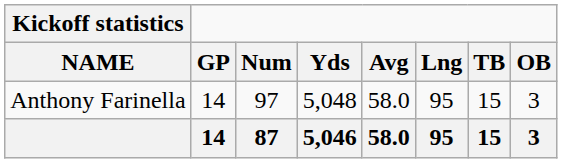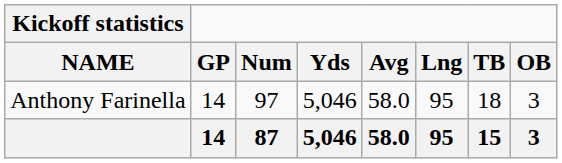(330, 99) 5,048 -> (330, 99) 5,046
(489, 99) 15 -> (489, 99) 18
